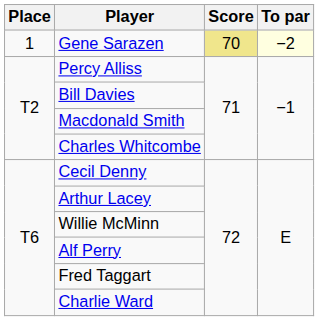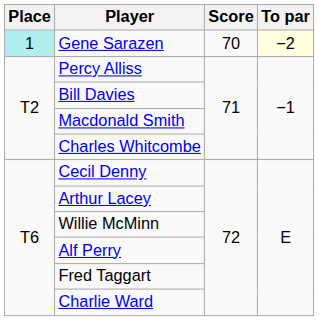(30, 43) no background -> (30, 43) paleturquoise background
(231, 43) khaki background -> (231, 43) no background
